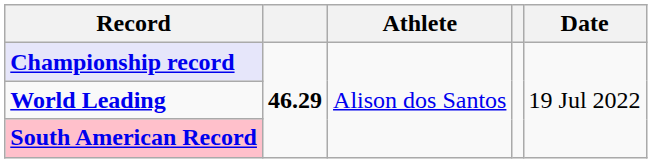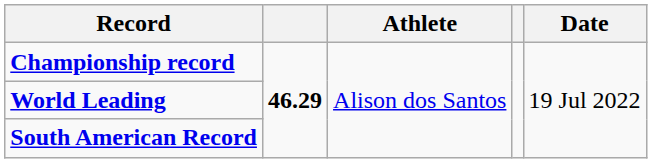(122, 61) lavender background -> (122, 61) no background
(134, 137) pink background -> (134, 137) no background
